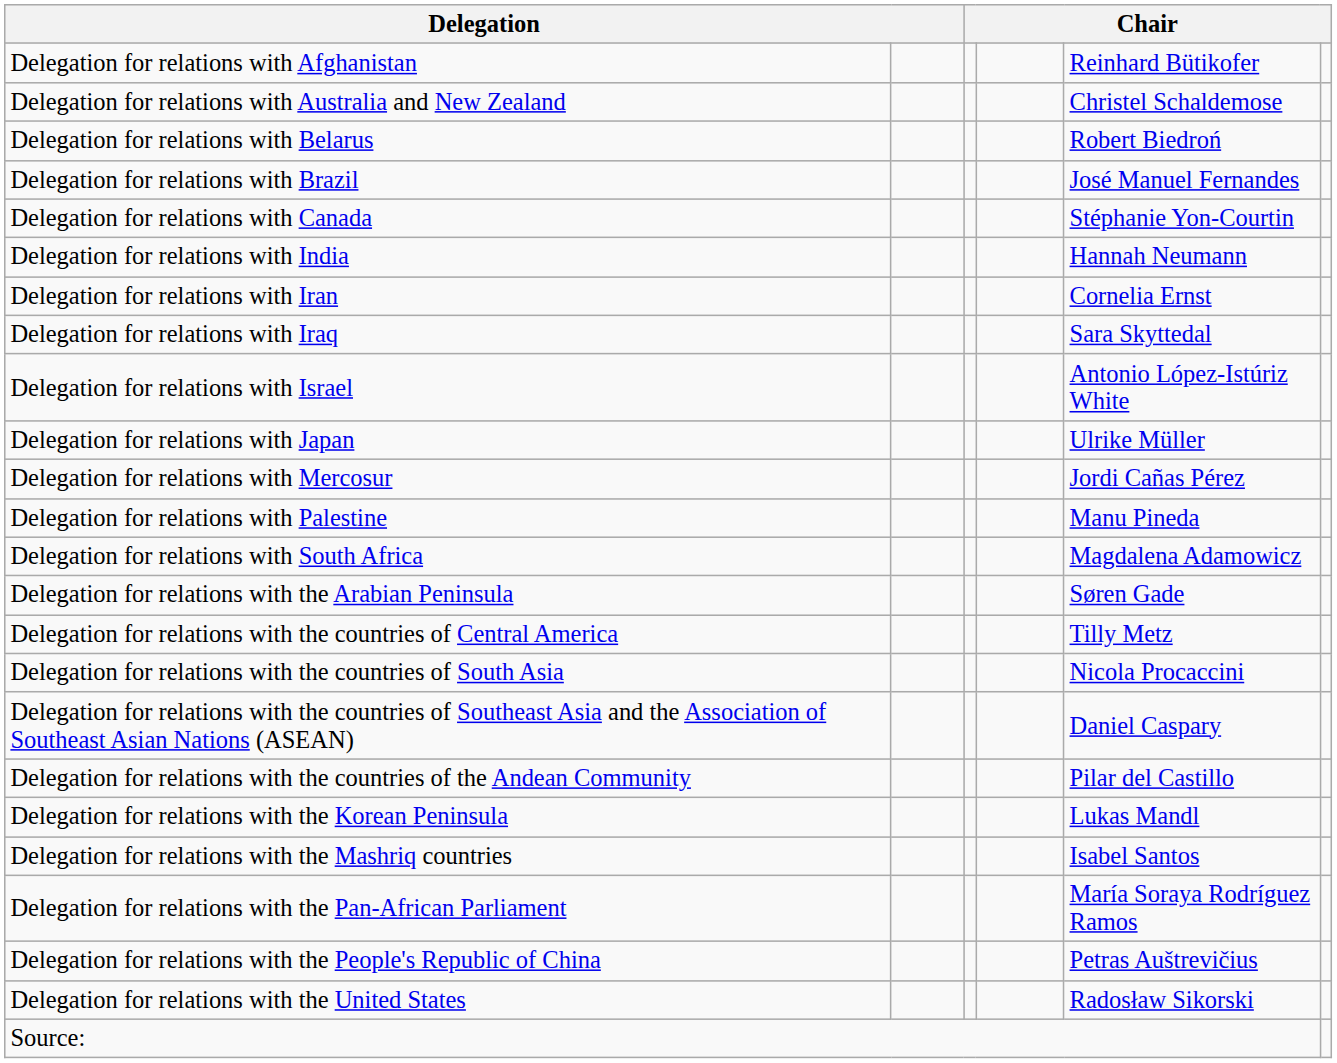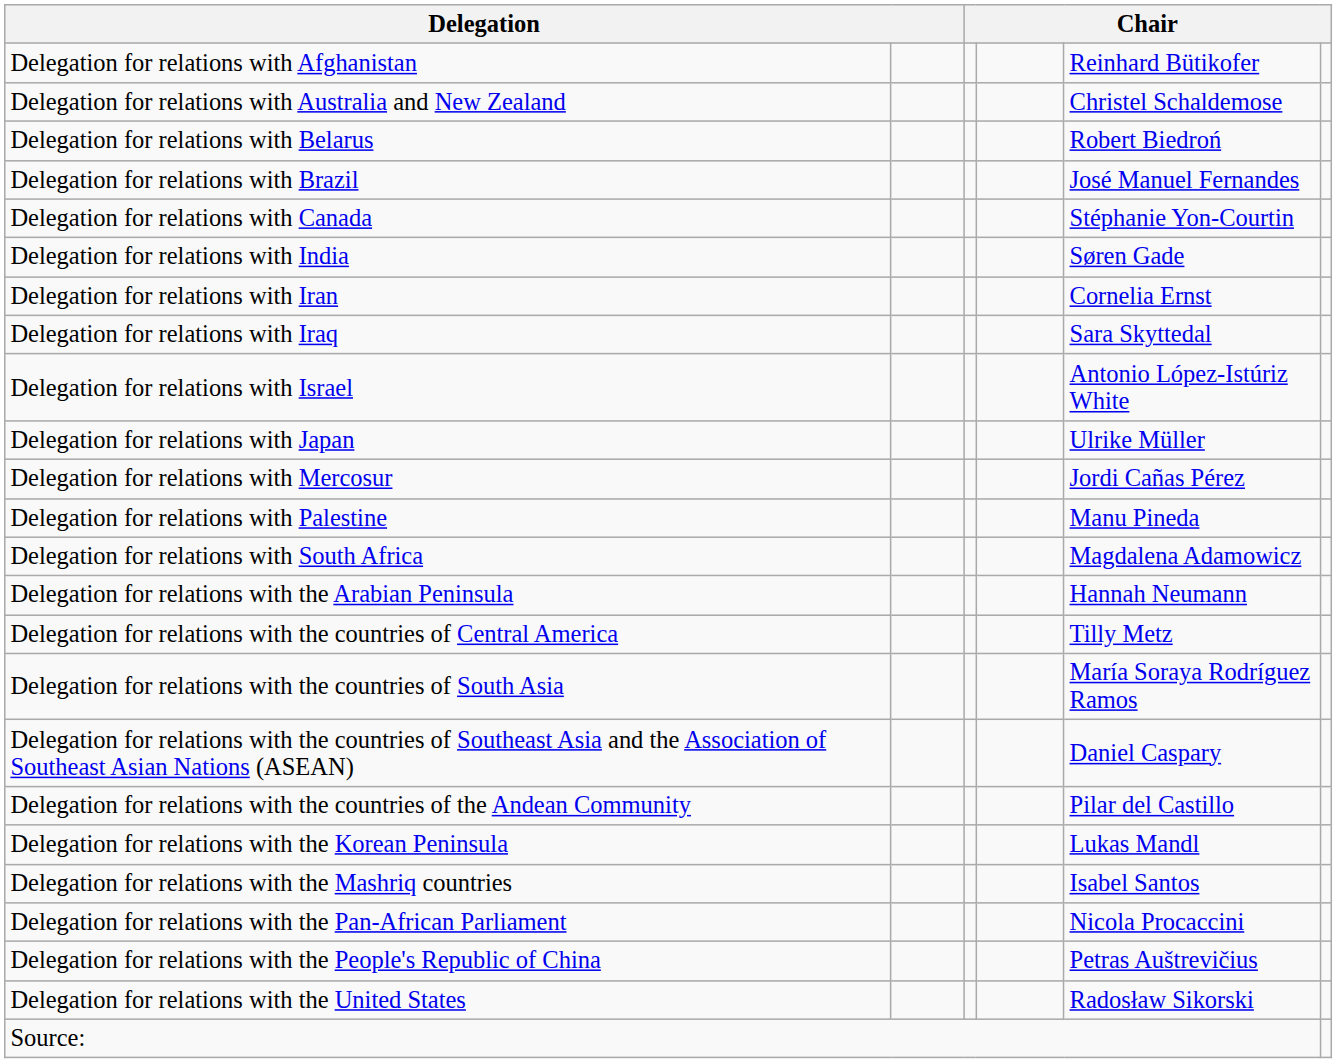(1158, 256) Hannah Neumann -> (1127, 256) Søren Gade
(1127, 594) Søren Gade -> (1158, 594) Hannah Neumann
(1157, 672) Nicola Procaccini -> (1190, 686) María Soraya Rodríguez Ramos
(1190, 908) María Soraya Rodríguez Ramos -> (1157, 921) Nicola Procaccini
